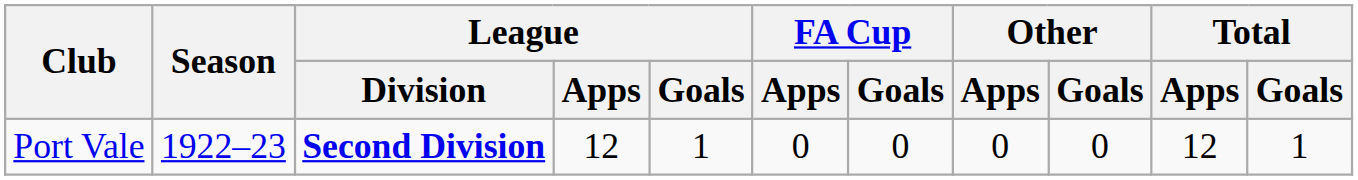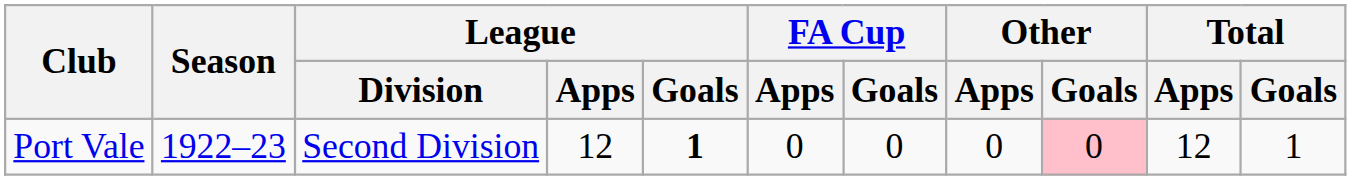(424, 145) bold -> (421, 145) normal
(701, 145) normal -> (695, 145) bold
(1100, 145) no background -> (1094, 145) pink background
